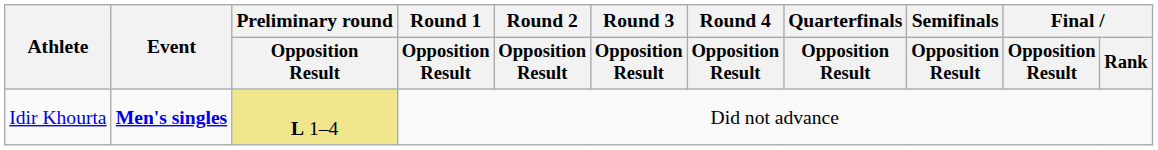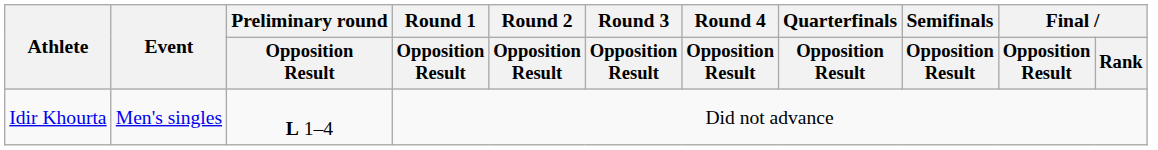(171, 117) bold -> (169, 117) normal
(315, 128) khaki background -> (309, 128) no background
